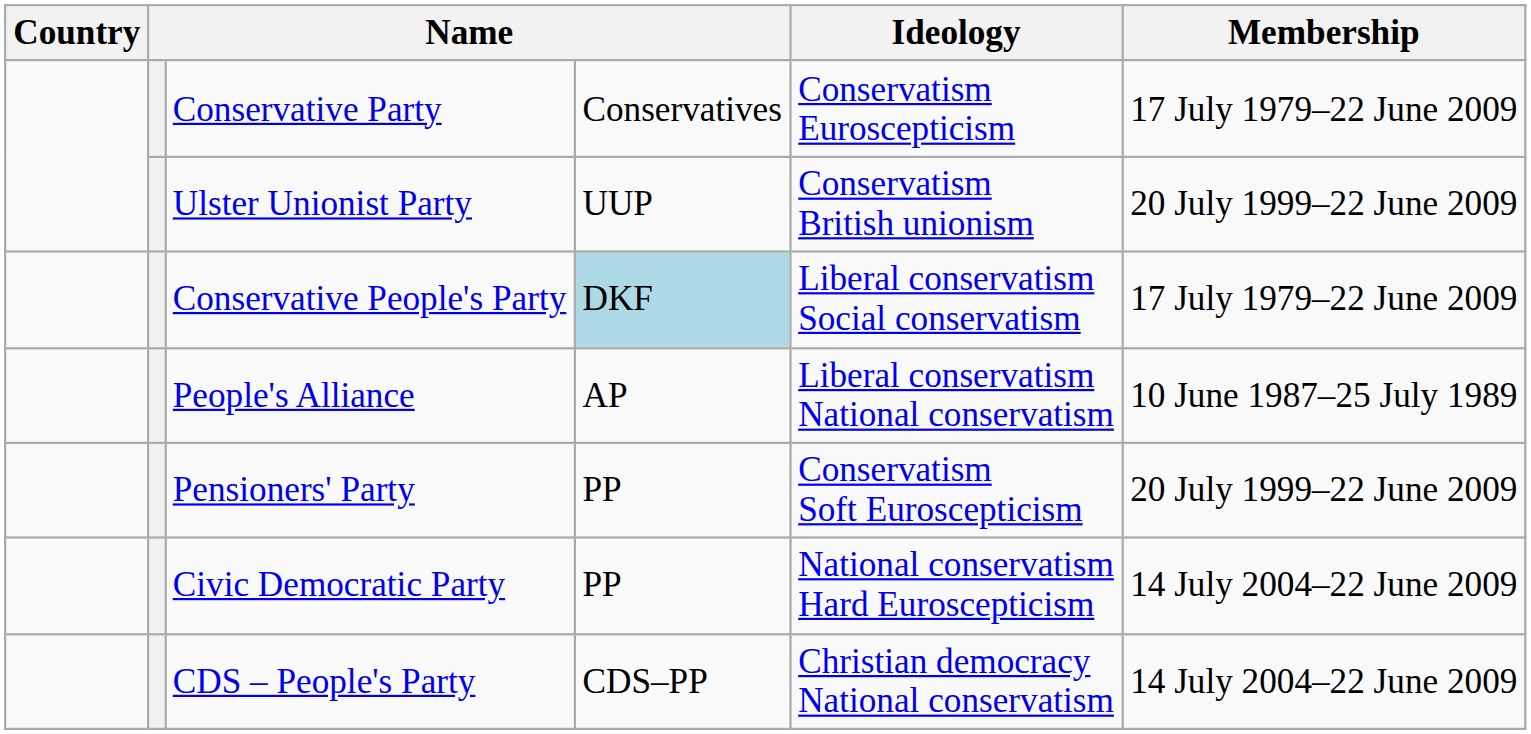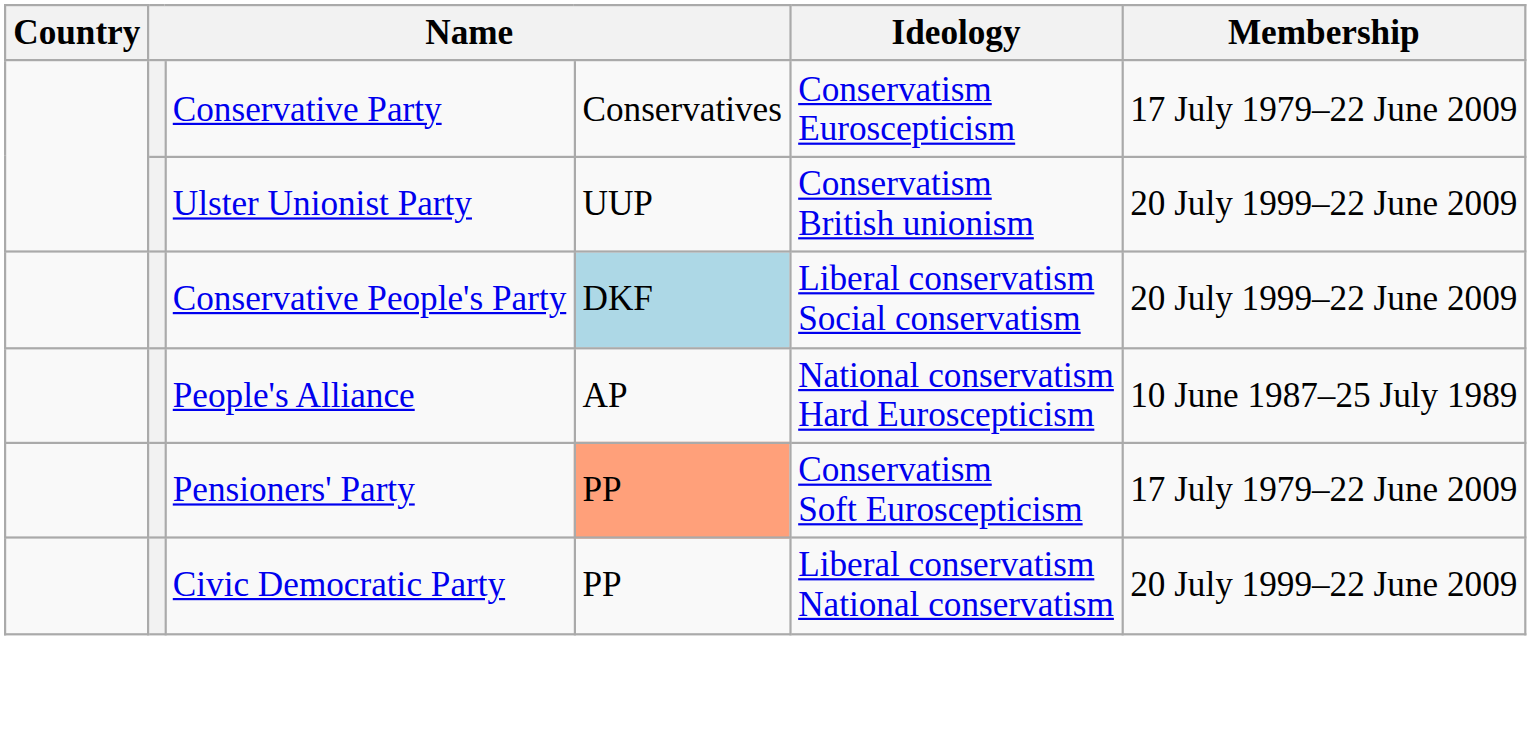(1324, 298) 17 July 1979–22 June 2009 -> (1324, 298) 20 July 1999–22 June 2009
(956, 394) Liberal conservatism National conservatism -> (956, 394) National conservatism Hard Euroscepticism
(602, 489) no background -> (602, 489) lightsalmon background
(1324, 489) 20 July 1999–22 June 2009 -> (1324, 489) 17 July 1979–22 June 2009
(956, 585) National conservatism Hard Euroscepticism -> (956, 585) Liberal conservatism National conservatism
(1324, 585) 14 July 2004–22 June 2009 -> (1324, 585) 20 July 1999–22 June 2009
- row: (324, 680)
